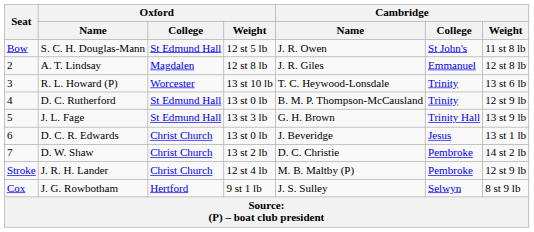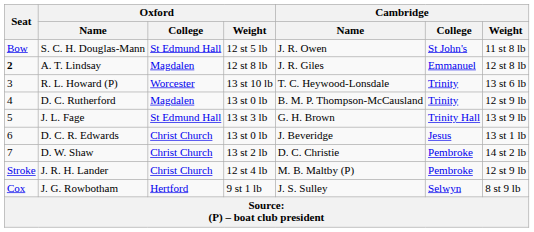(10, 65) normal -> (10, 65) bold
(186, 100) St Edmund Hall -> (172, 100) Magdalen
